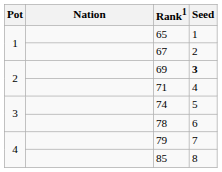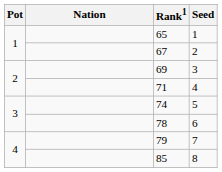(195, 69) bold -> (195, 69) normal
